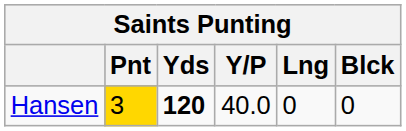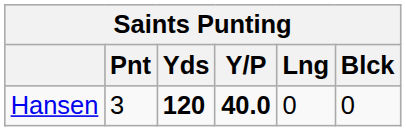(117, 105) gold background -> (117, 105) no background
(246, 105) normal -> (246, 105) bold
